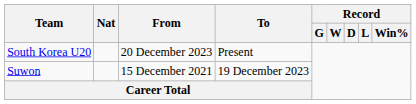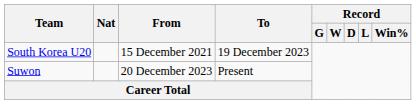(167, 52) 20 December 2023 -> (167, 52) 15 December 2021
(235, 52) Present -> (263, 52) 19 December 2023
(167, 71) 15 December 2021 -> (167, 71) 20 December 2023
(263, 71) 19 December 2023 -> (235, 71) Present
